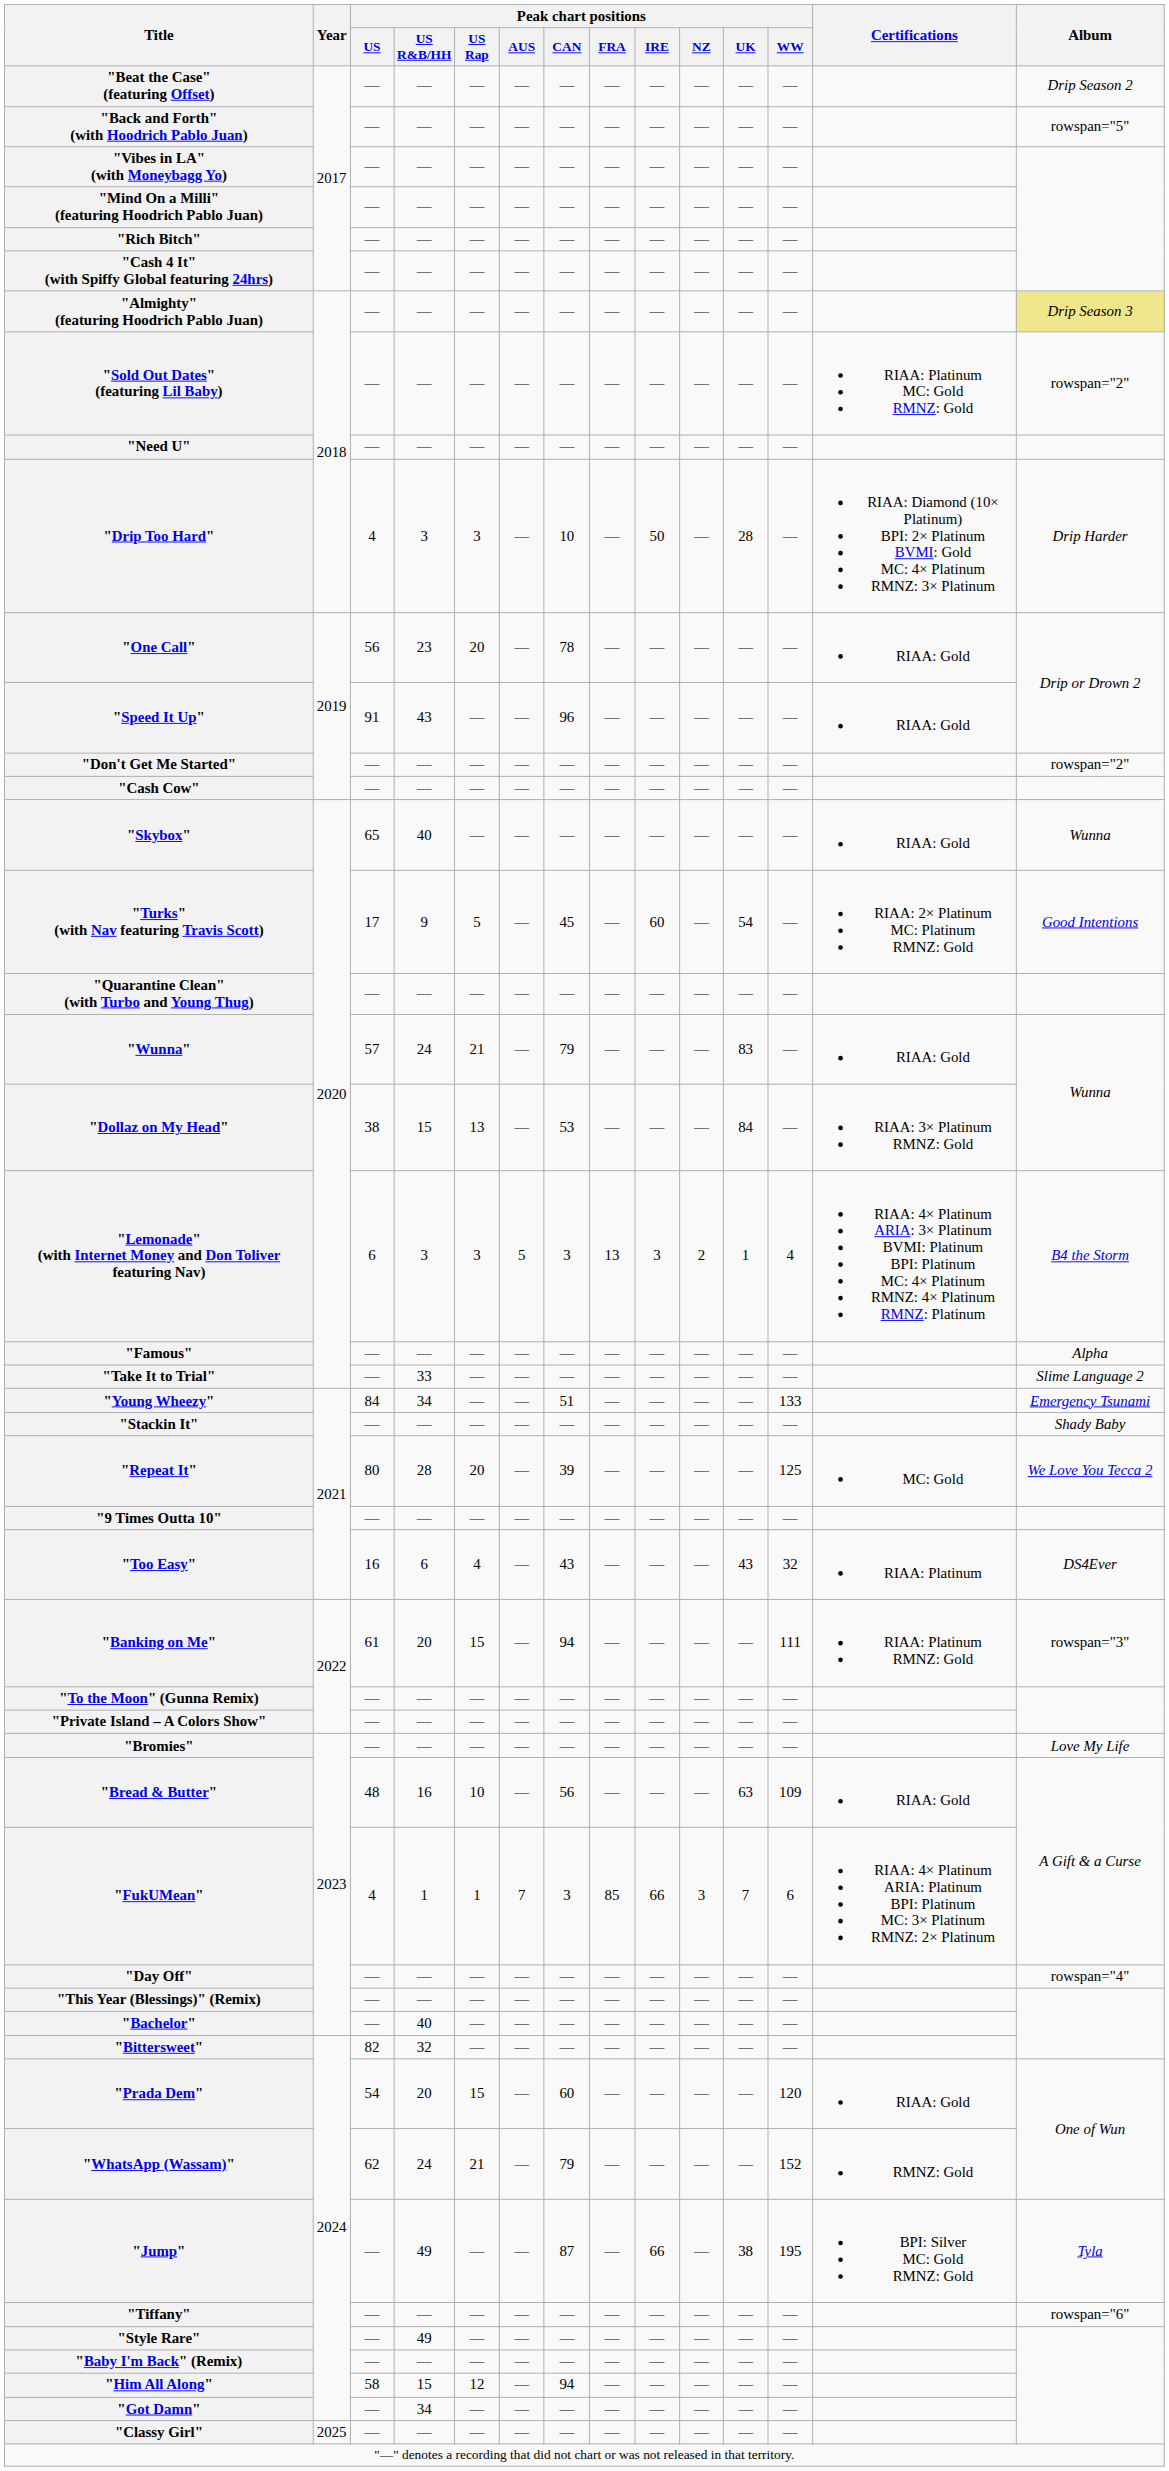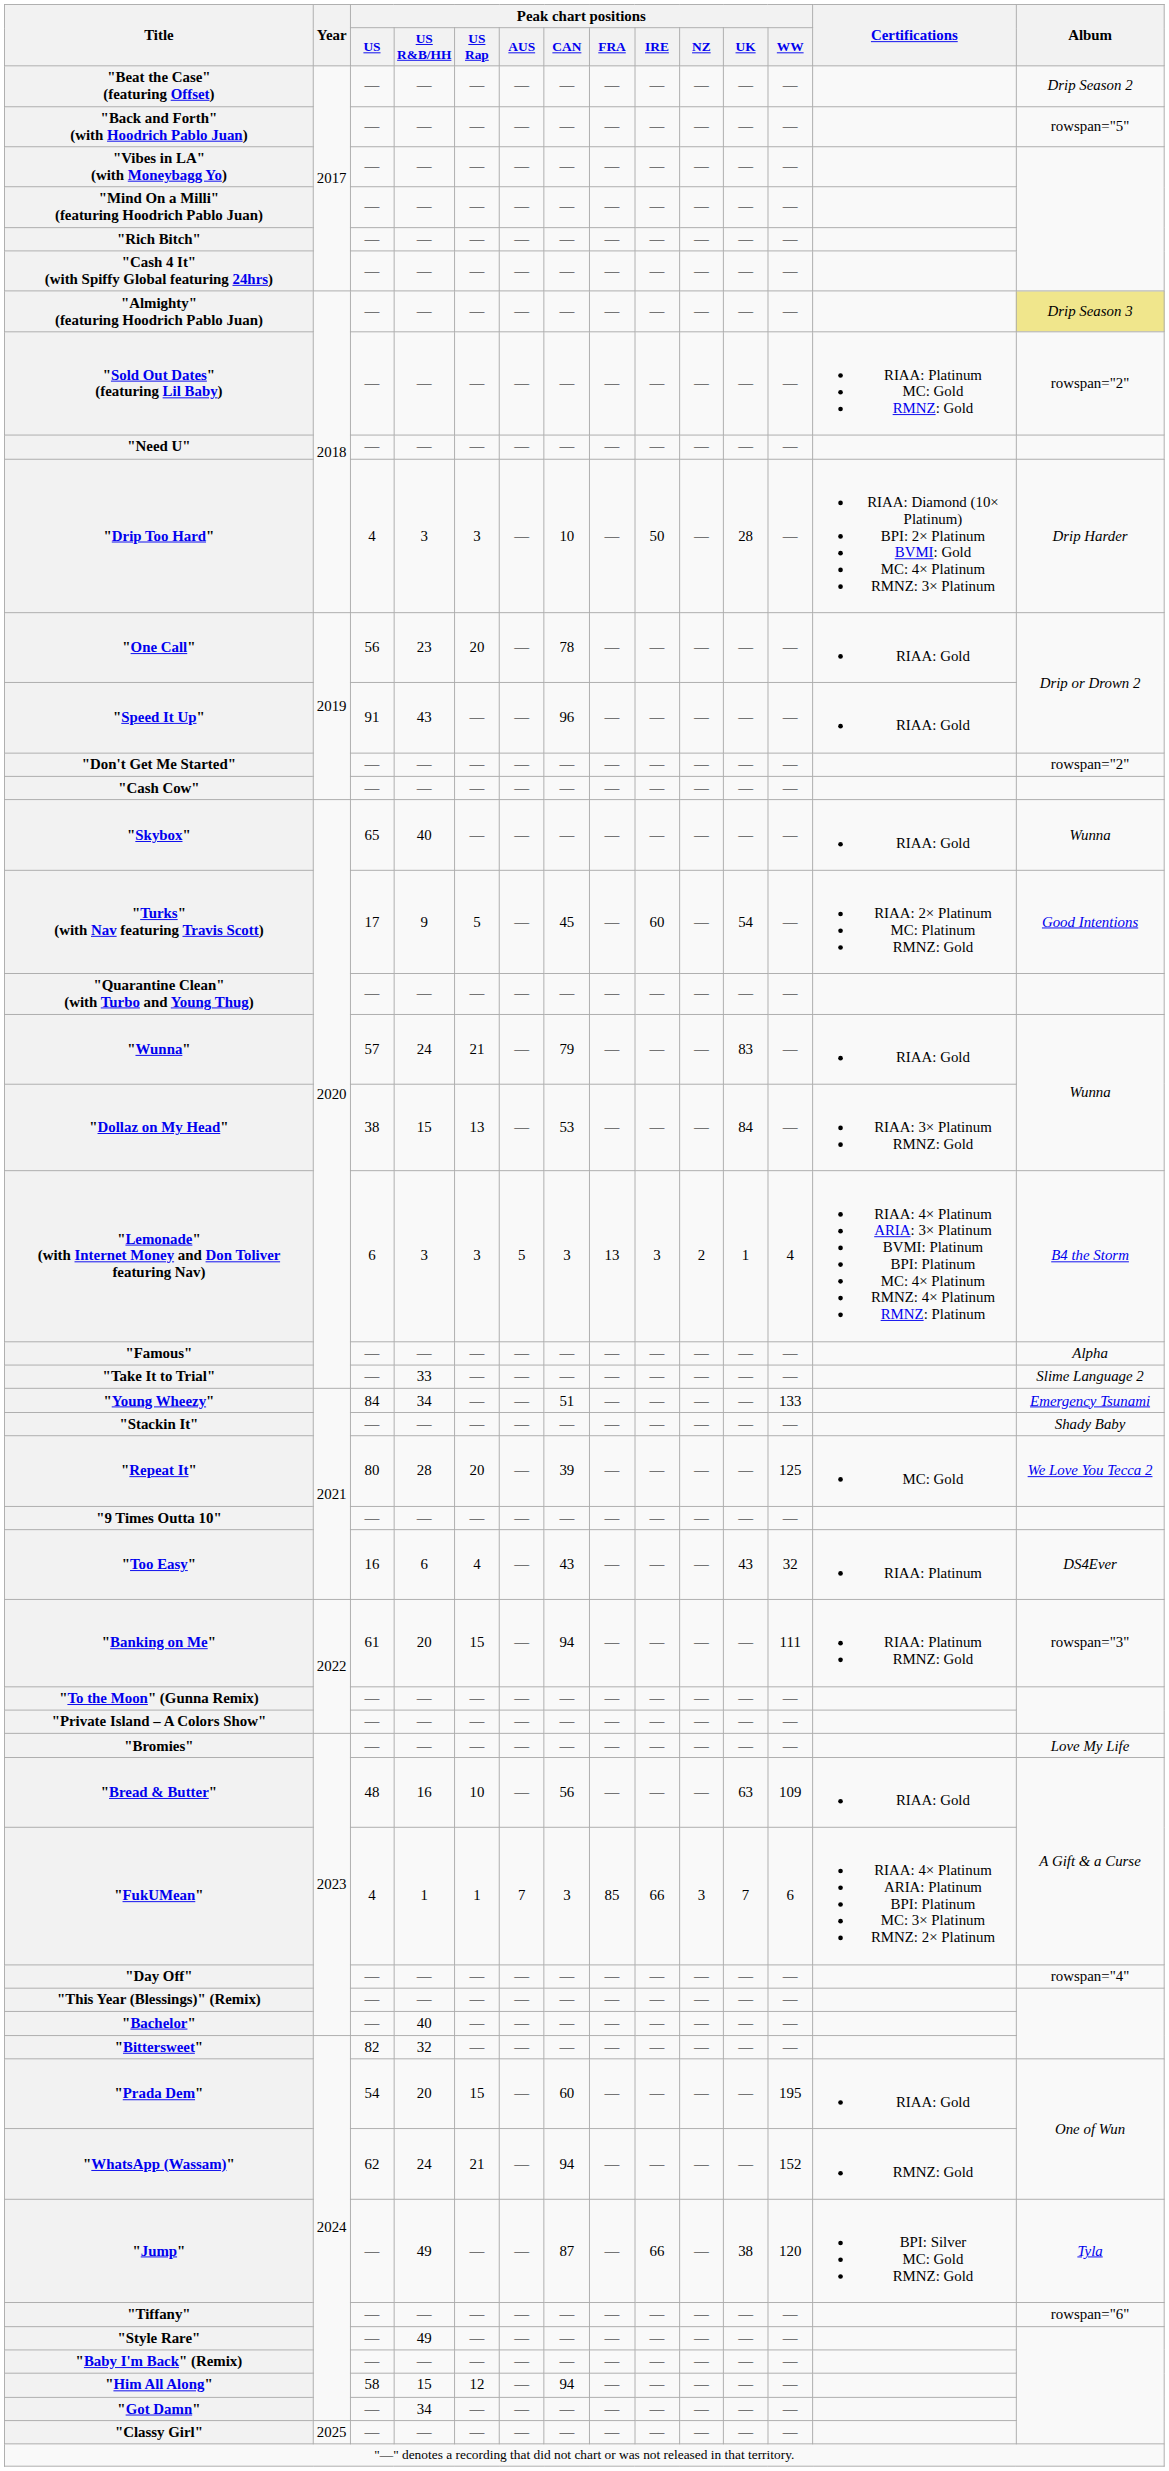(790, 2093) 120 -> (790, 2093) 195
(567, 2164) 79 -> (567, 2164) 94
(790, 2250) 195 -> (790, 2250) 120
